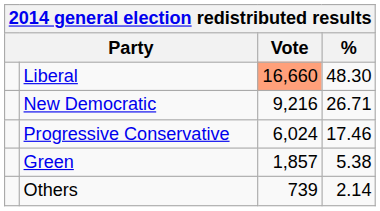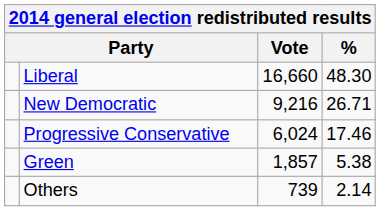(290, 76) lightsalmon background -> (290, 76) no background
